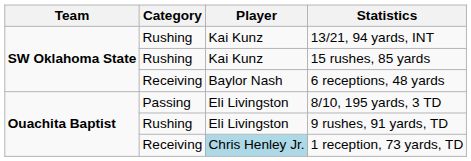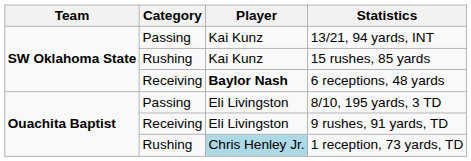(167, 37) Rushing -> (167, 37) Passing
(246, 80) normal -> (248, 80) bold
(167, 123) Rushing -> (172, 123) Receiving
(172, 145) Receiving -> (167, 145) Rushing
